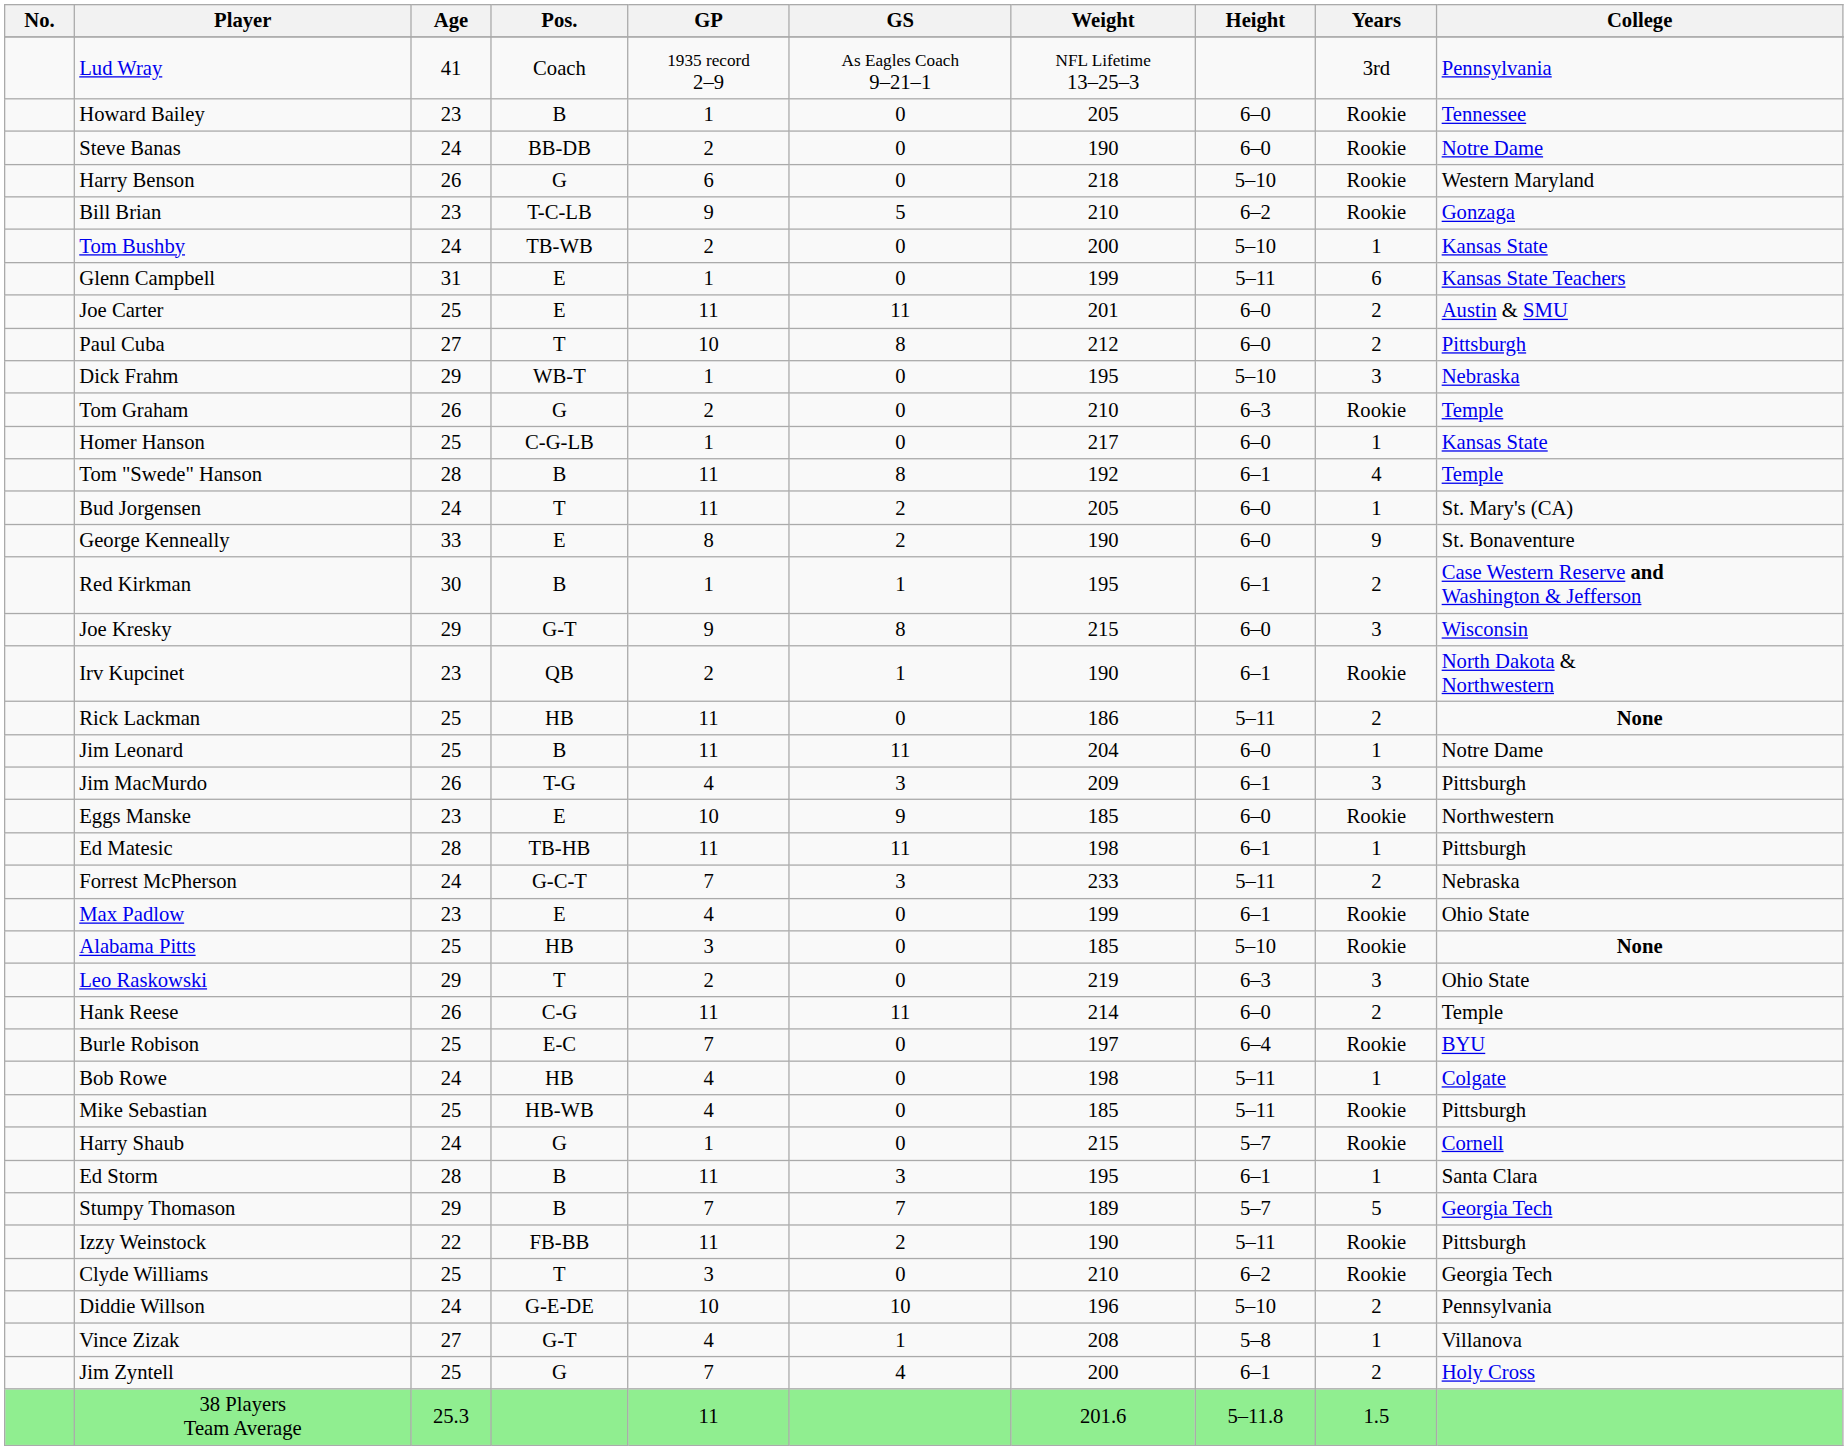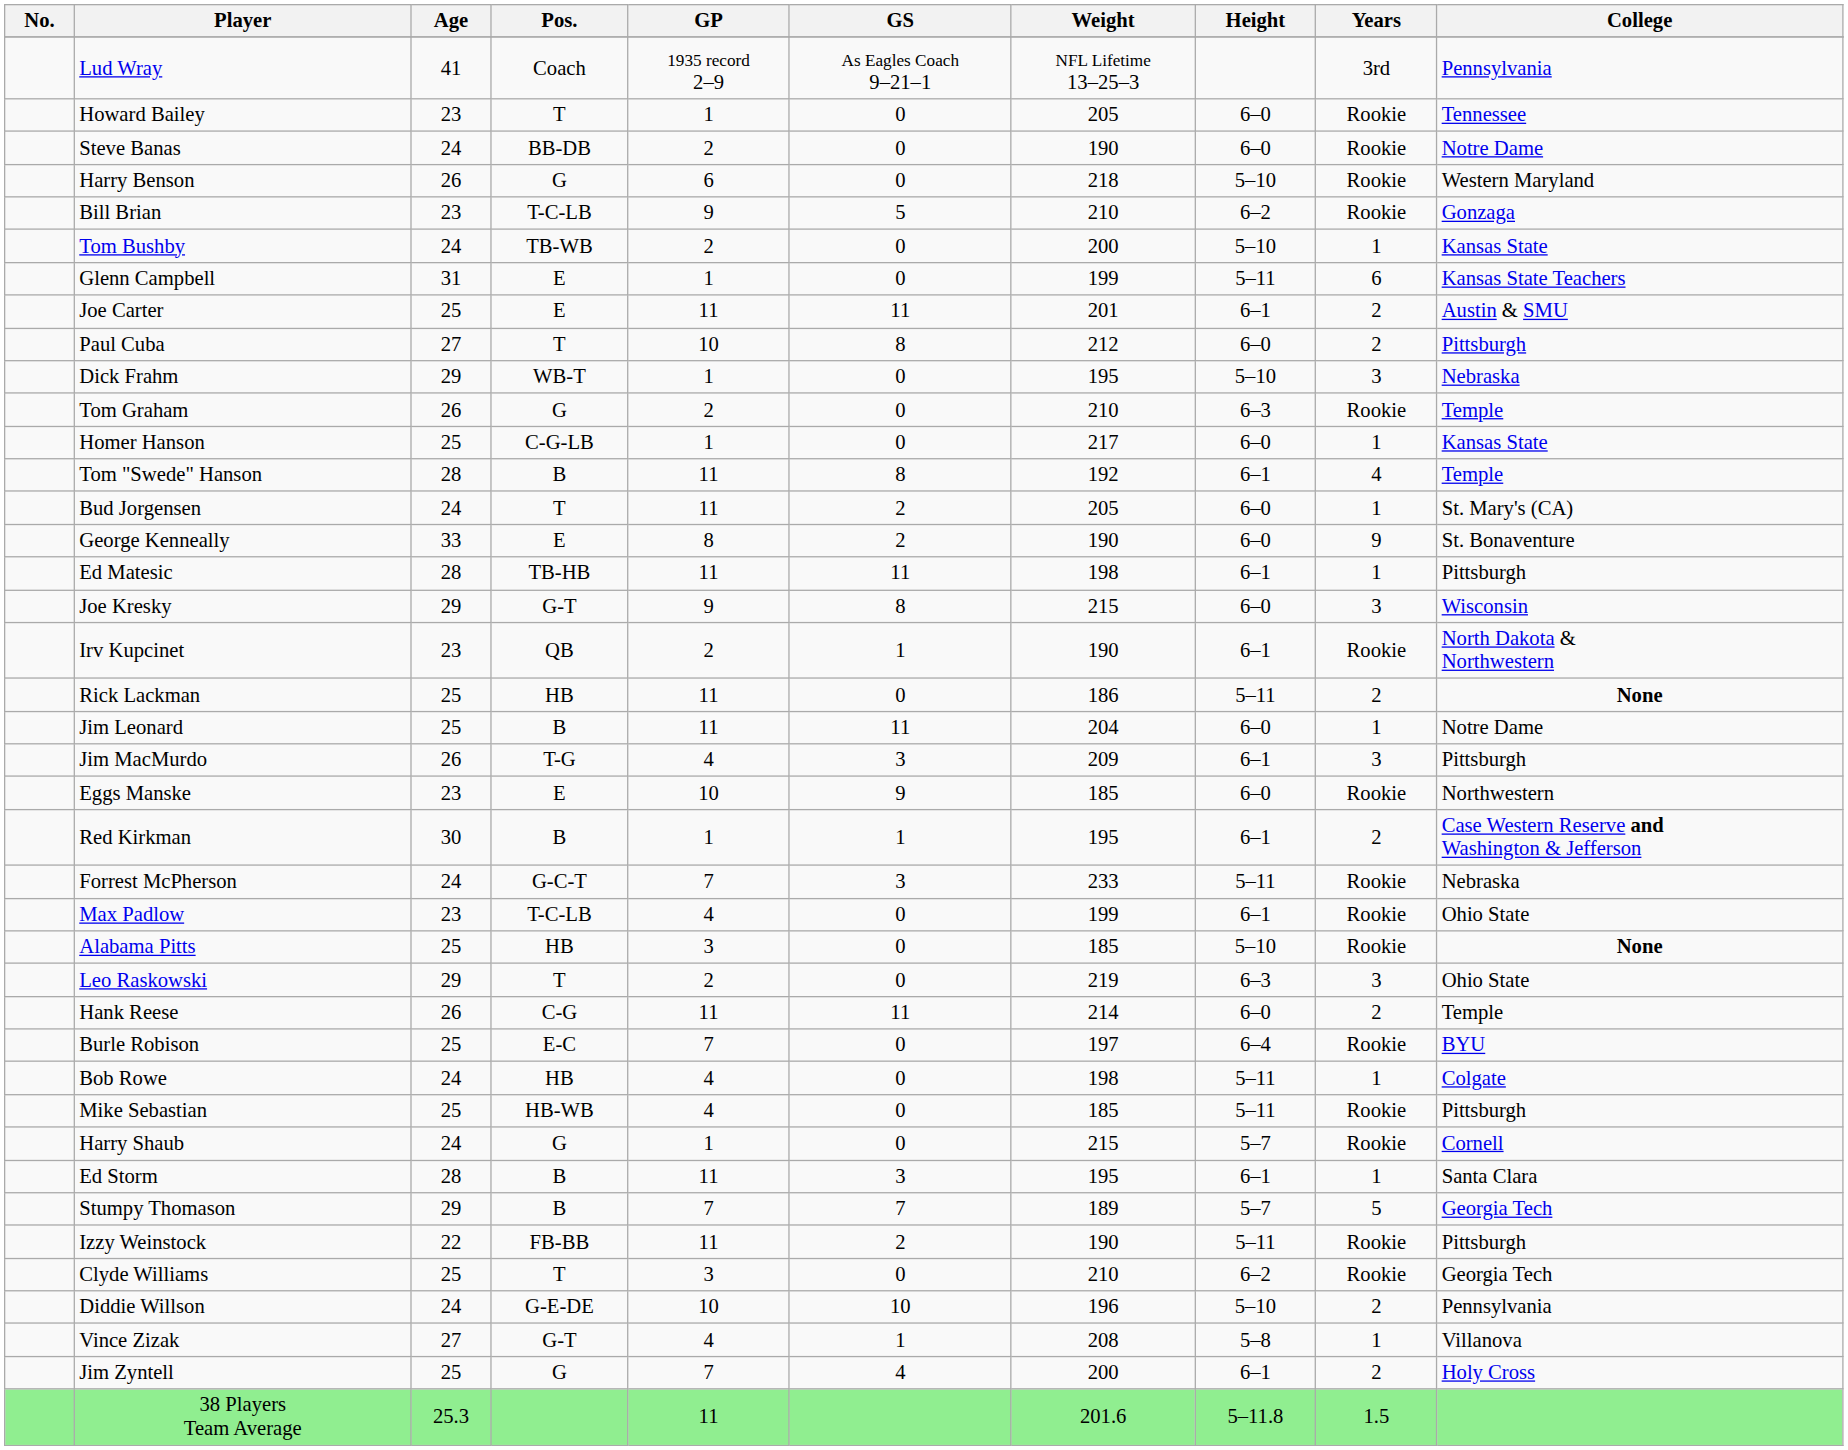(559, 114) B -> (559, 114) T
(1255, 311) 6–0 -> (1255, 311) 6–1
rows swapped: (135, 584) <-> (126, 848)
(1376, 881) 2 -> (1376, 881) Rookie
(559, 914) E -> (559, 914) T-C-LB
